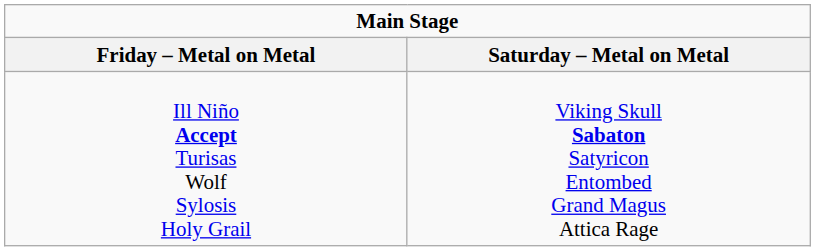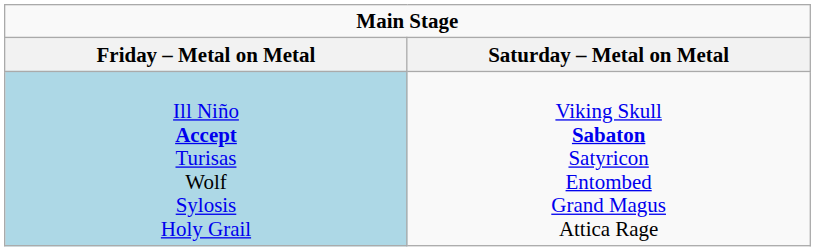(206, 170) no background -> (206, 170) lightblue background
